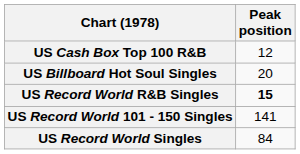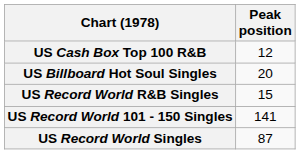(265, 95) bold -> (265, 95) normal
(265, 138) 84 -> (265, 138) 87
